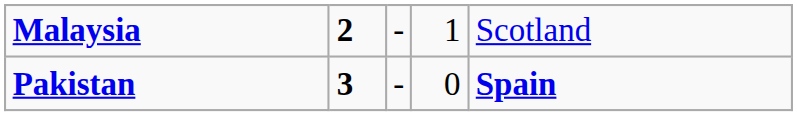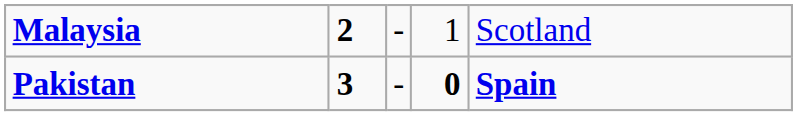(452, 82) normal -> (452, 82) bold
